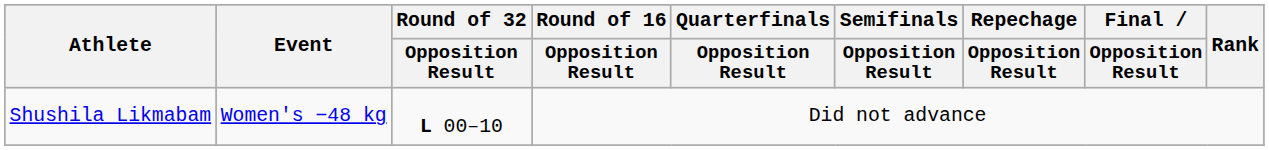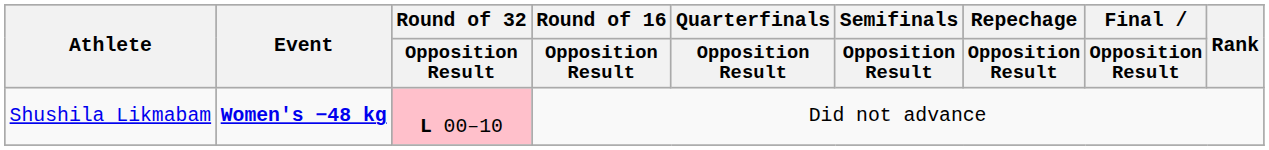(304, 116) normal -> (304, 116) bold
(461, 128) no background -> (461, 128) pink background
